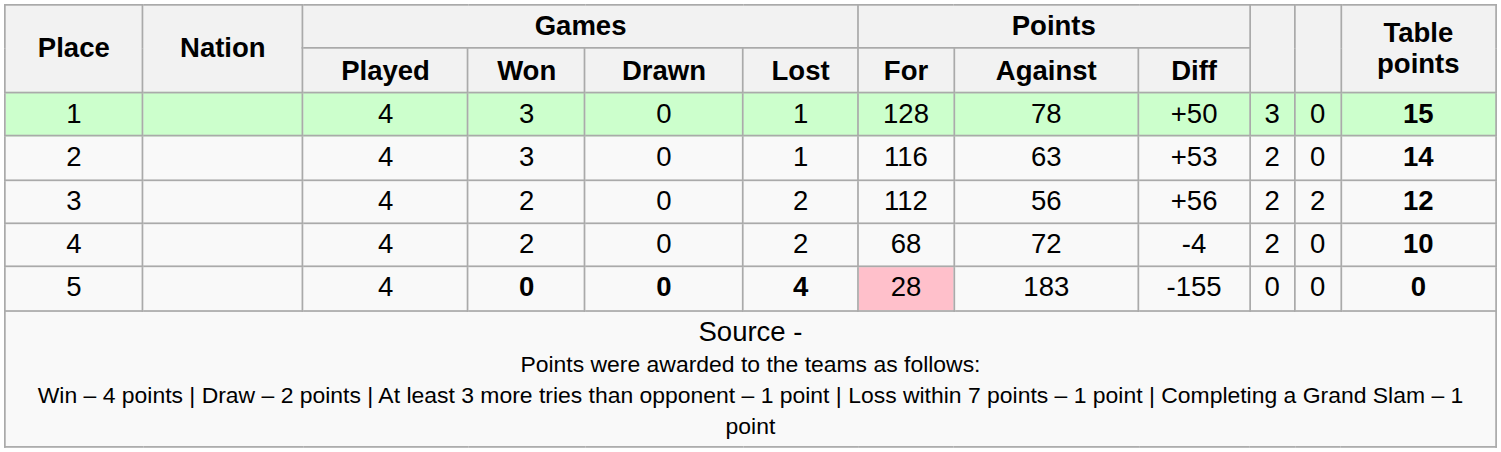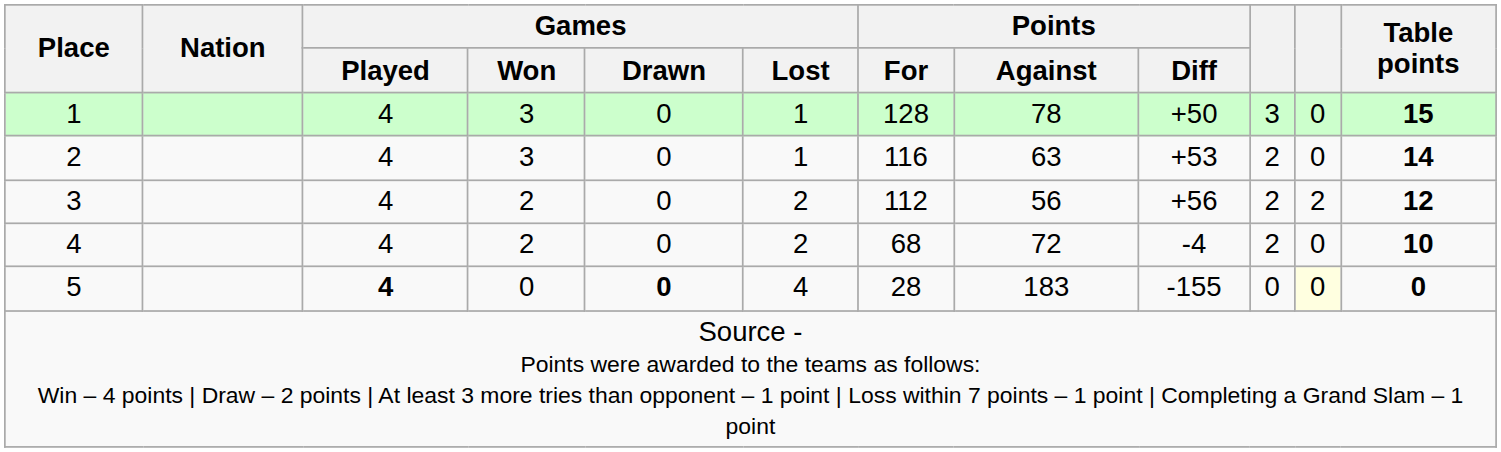(386, 288) normal -> (386, 288) bold
(527, 288) bold -> (527, 288) normal
(801, 288) bold -> (801, 288) normal
(906, 288) pink background -> (906, 288) no background
(1318, 288) no background -> (1318, 288) lightyellow background
